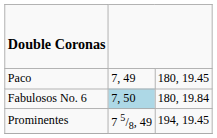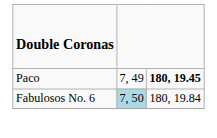(183, 78) normal -> (175, 78) bold
- row: (38, 120)
